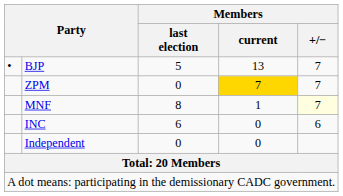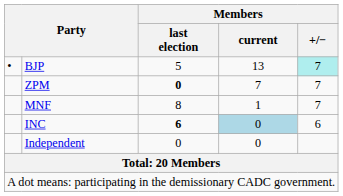(318, 66) no background -> (318, 66) paleturquoise background
(178, 85) normal -> (178, 85) bold
(258, 85) gold background -> (258, 85) no background
(318, 104) lightyellow background -> (318, 104) no background
(178, 124) normal -> (178, 124) bold
(258, 124) no background -> (258, 124) lightblue background
